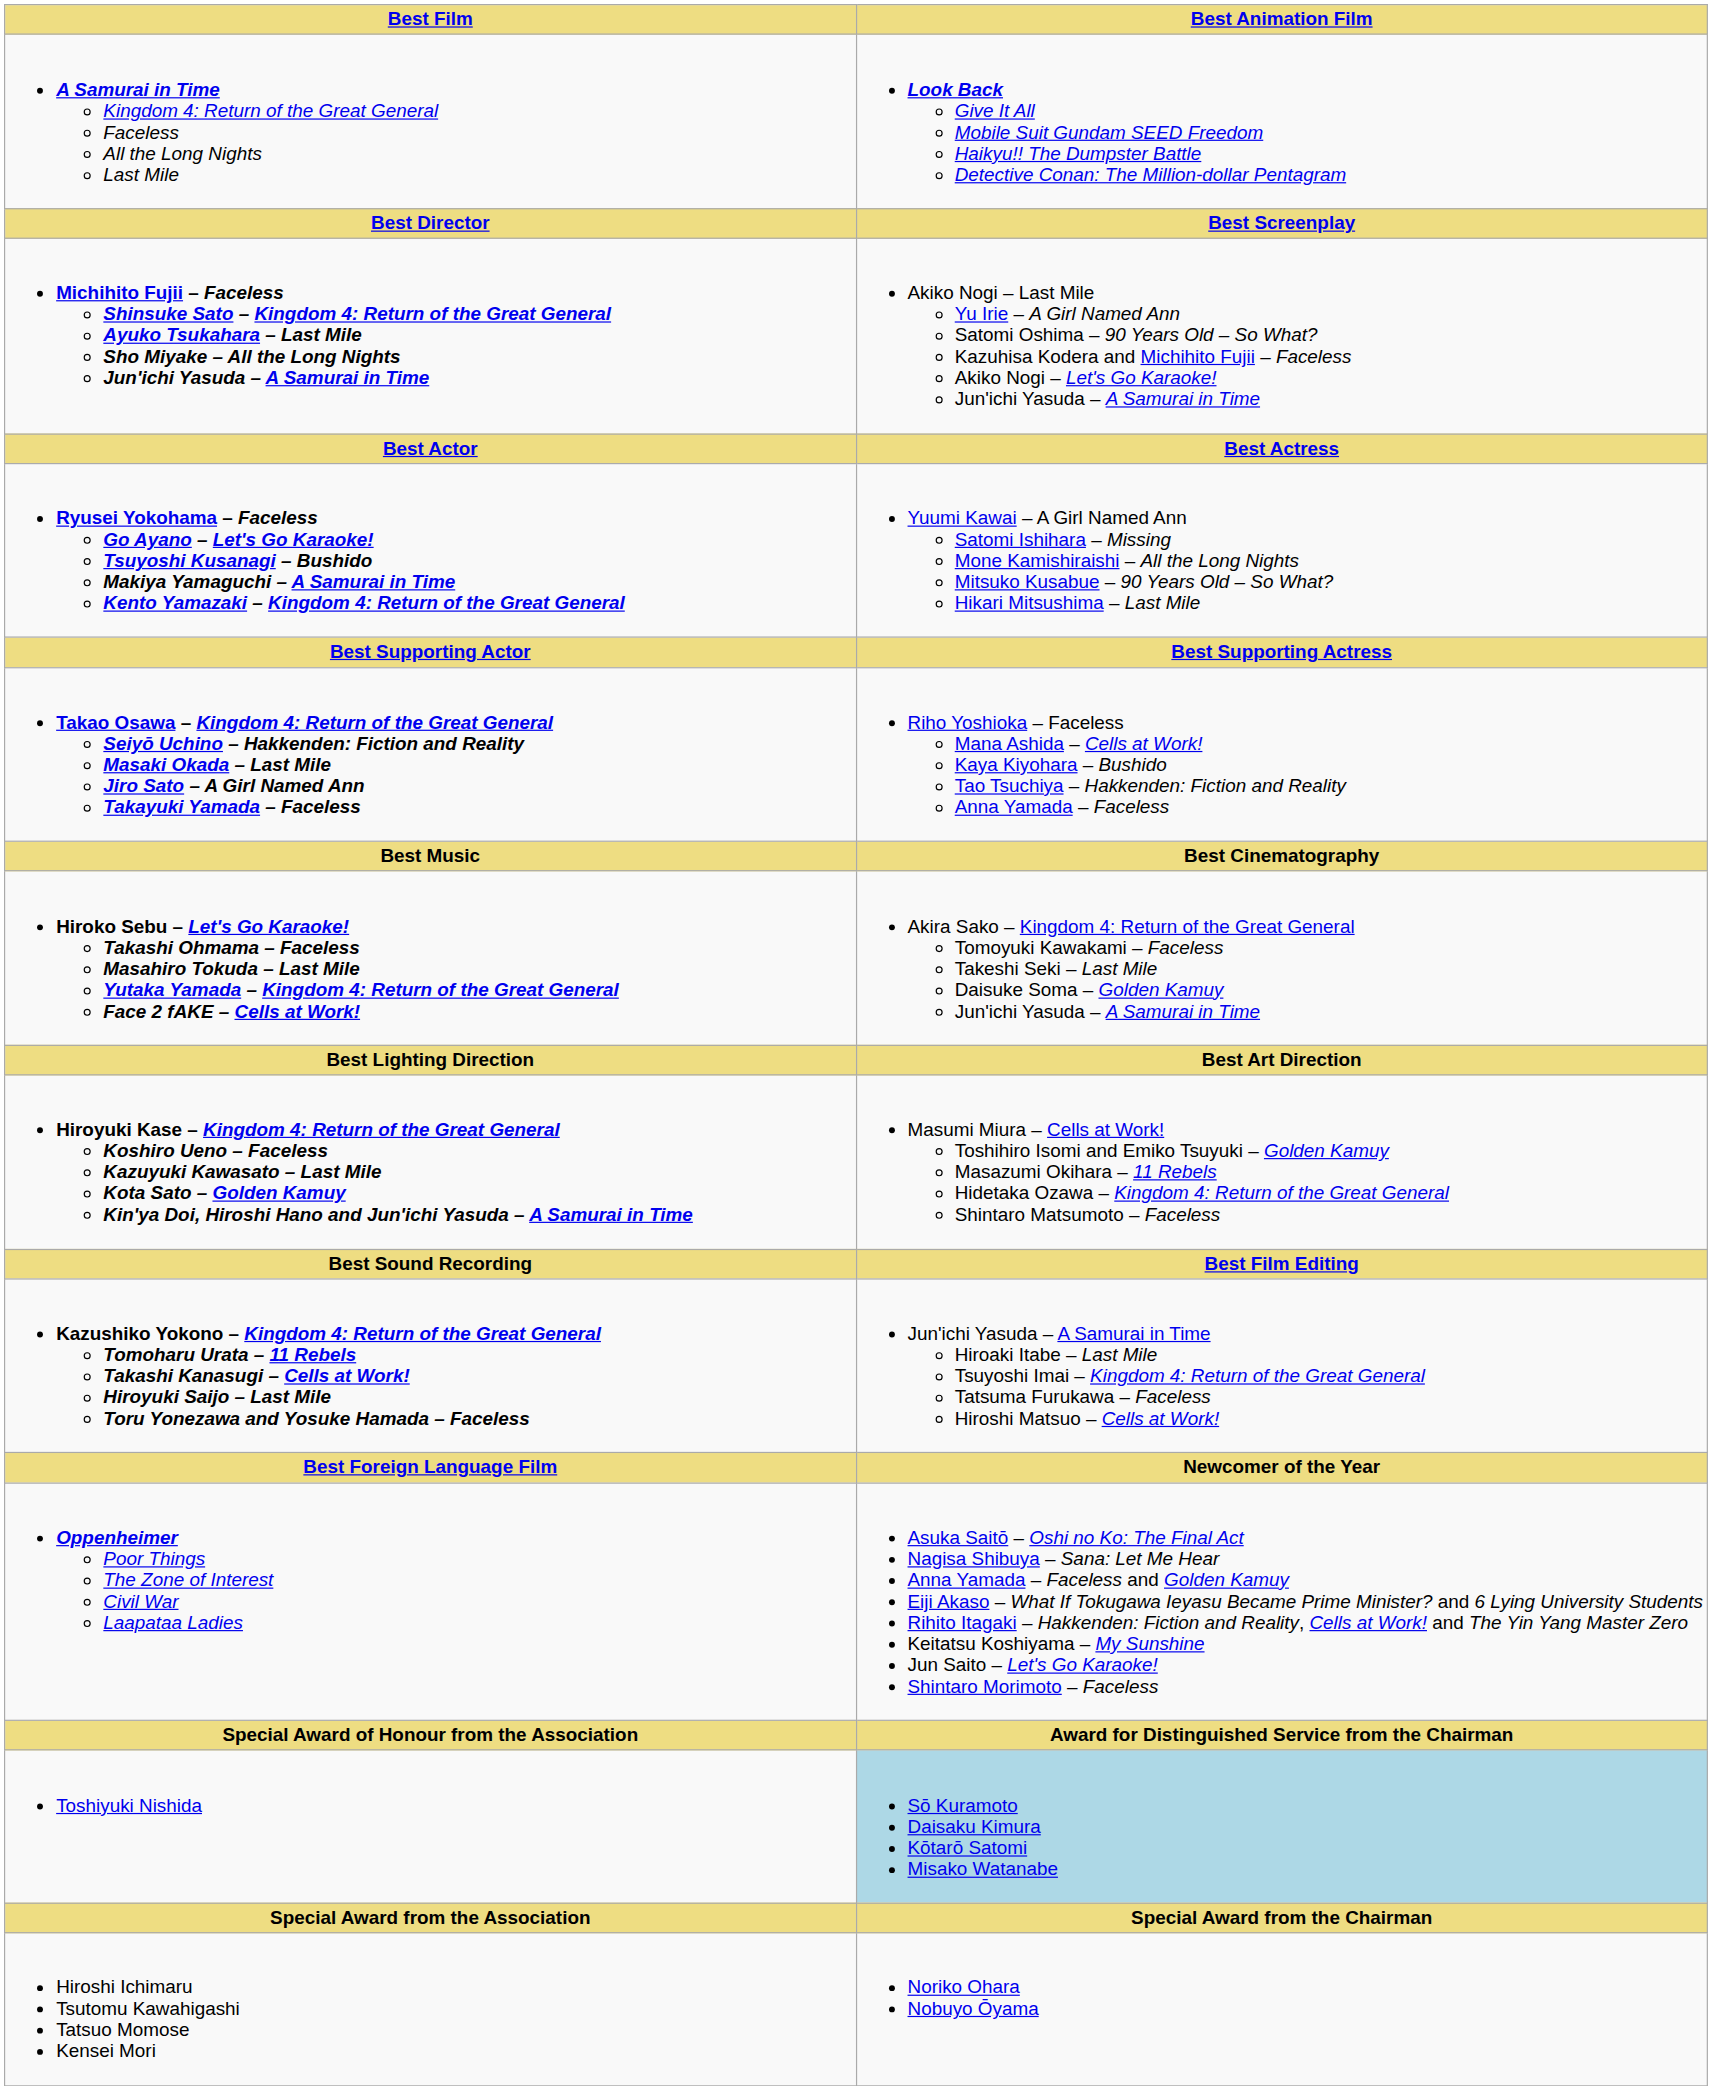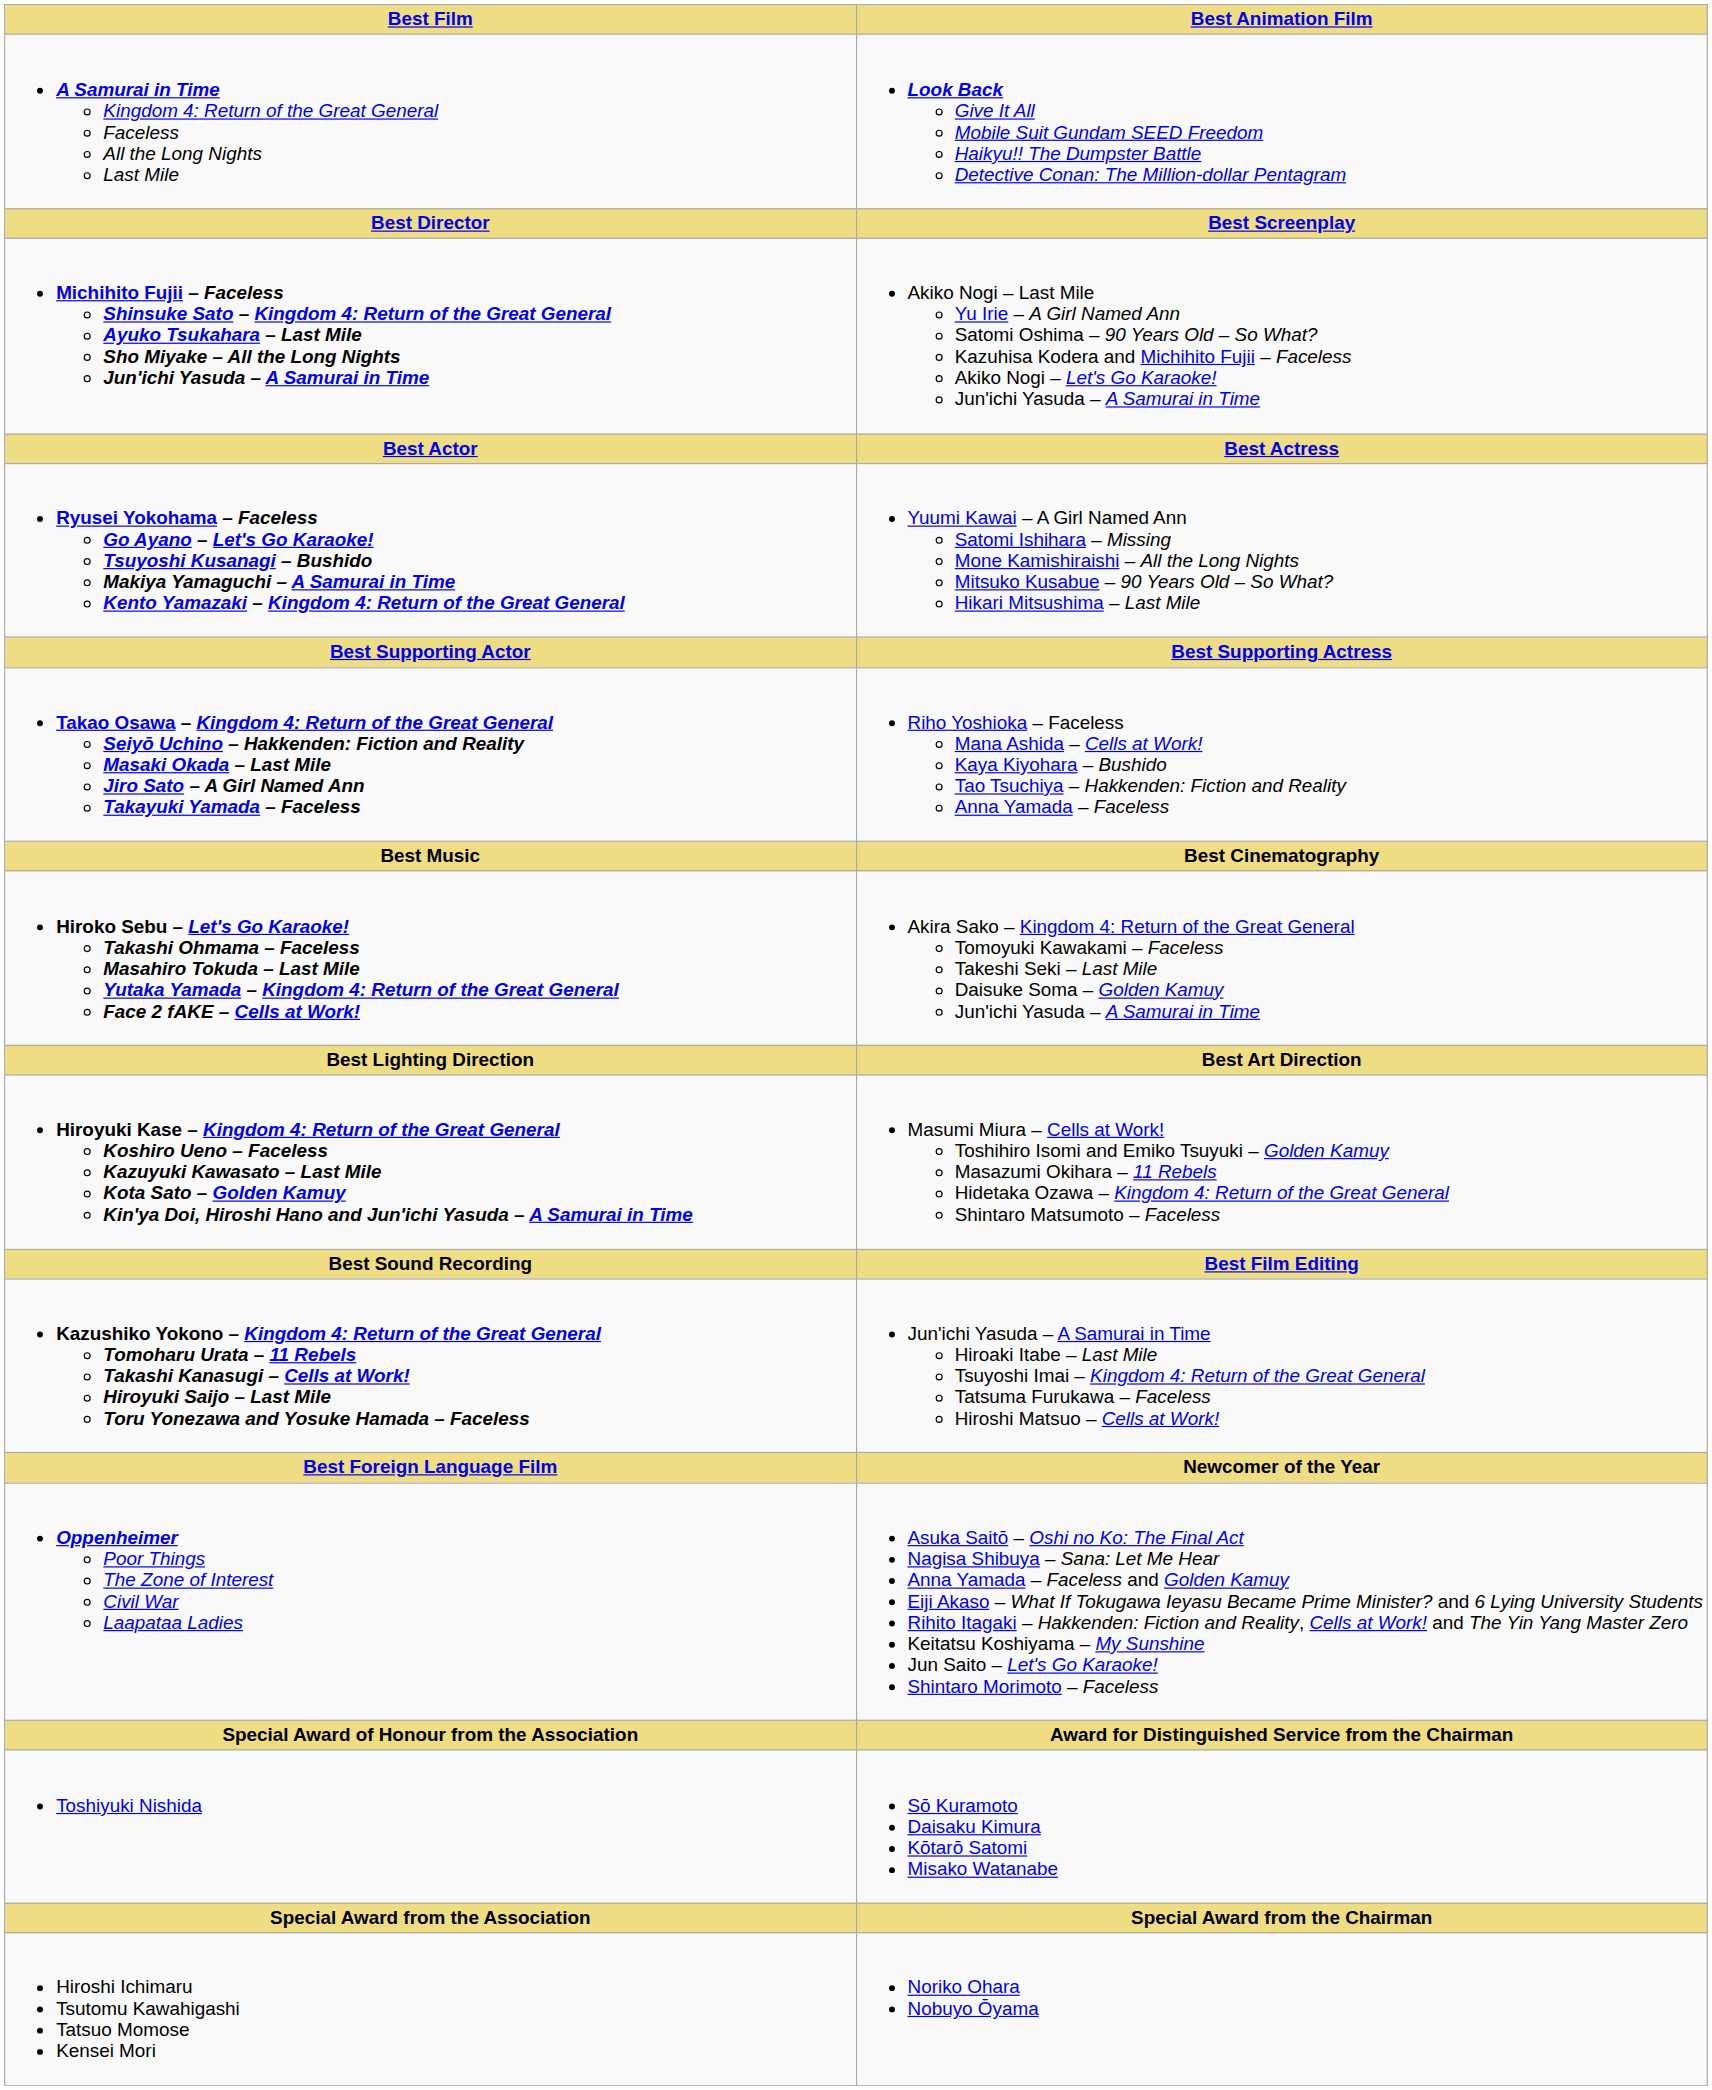(1282, 1837) lightblue background -> (1282, 1837) no background
